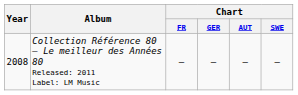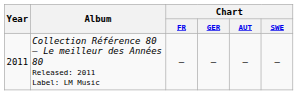(17, 62) 2008 -> (17, 62) 2011
